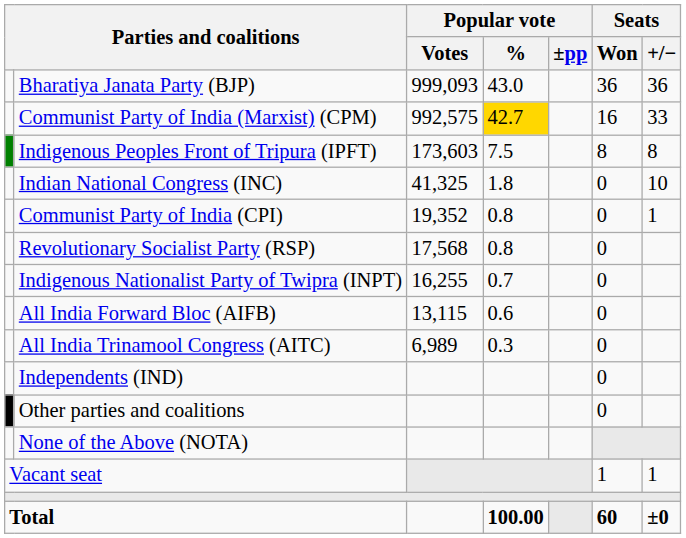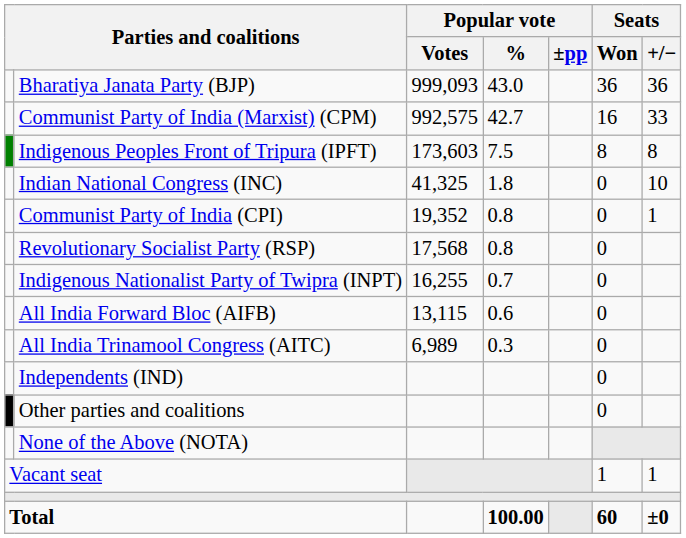(505, 118) gold background -> (505, 118) no background
